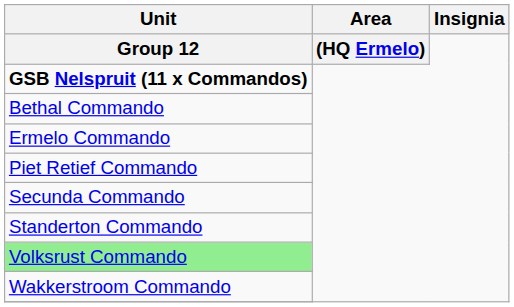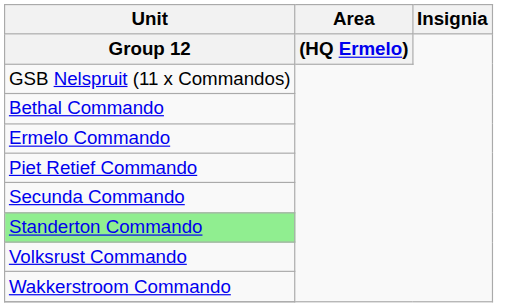(158, 78) bold -> (150, 78) normal
(106, 227) no background -> (106, 227) lightgreen background
(98, 256) lightgreen background -> (98, 256) no background
